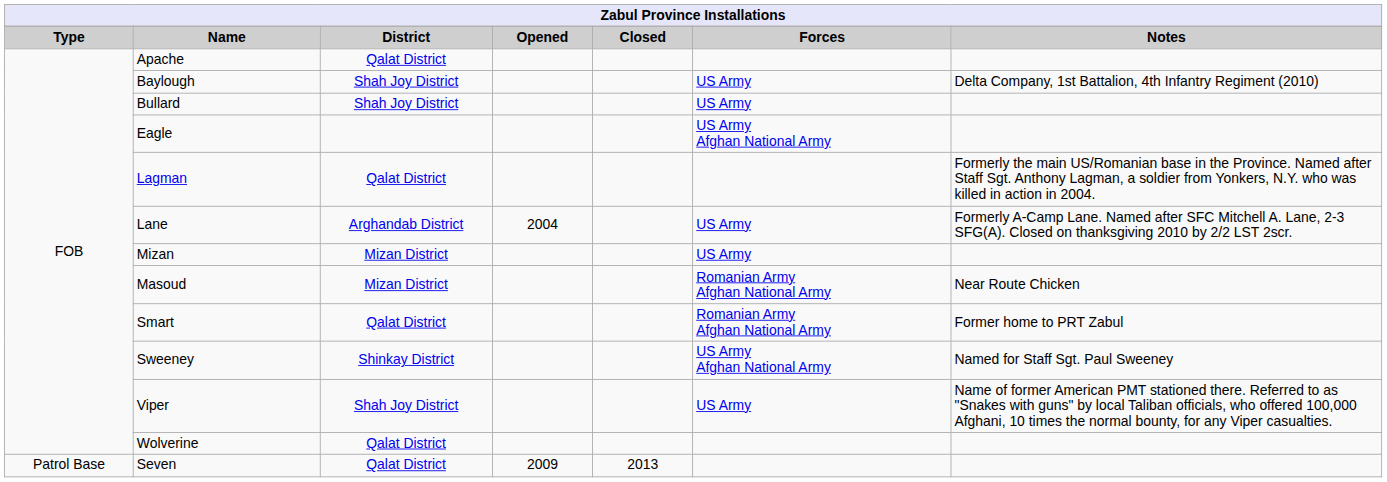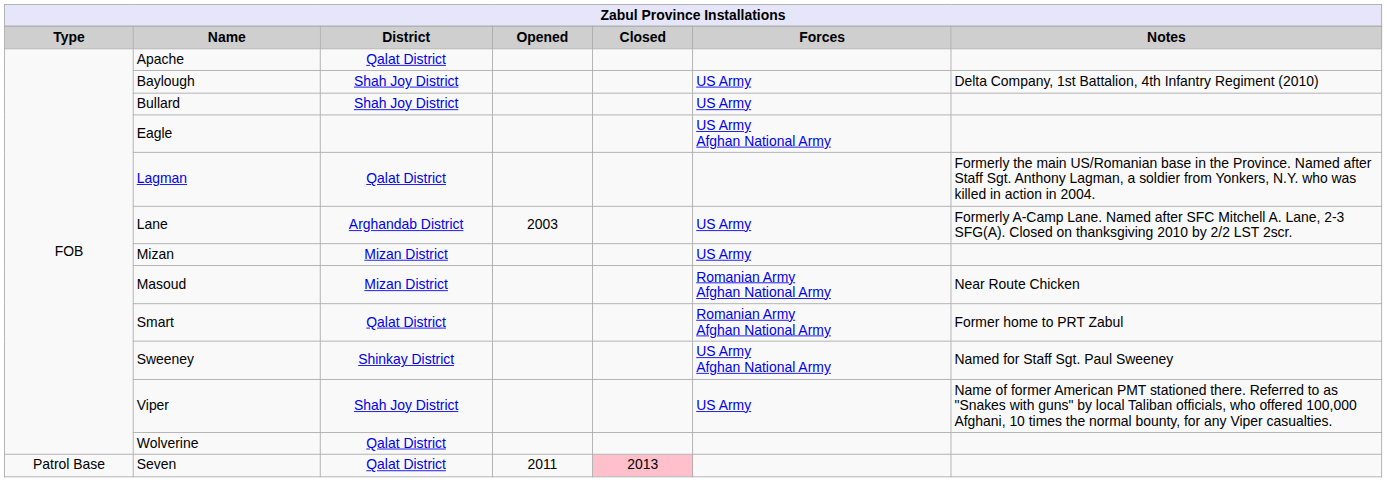(542, 224) 2004 -> (542, 224) 2003
(542, 465) 2009 -> (542, 465) 2011
(643, 465) no background -> (643, 465) pink background
